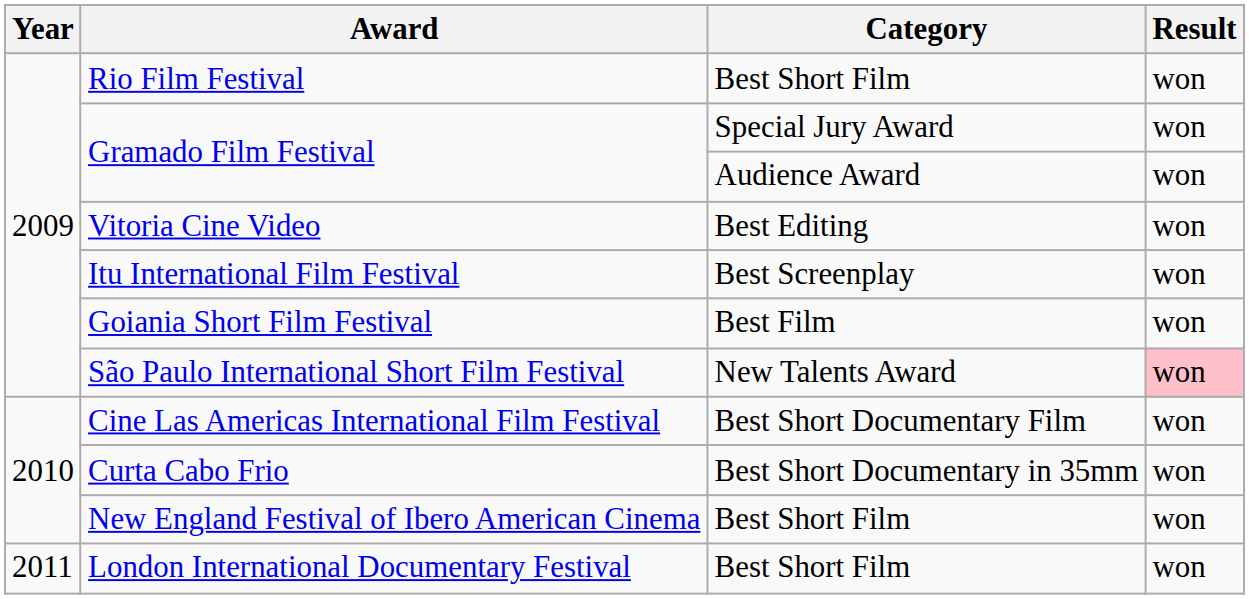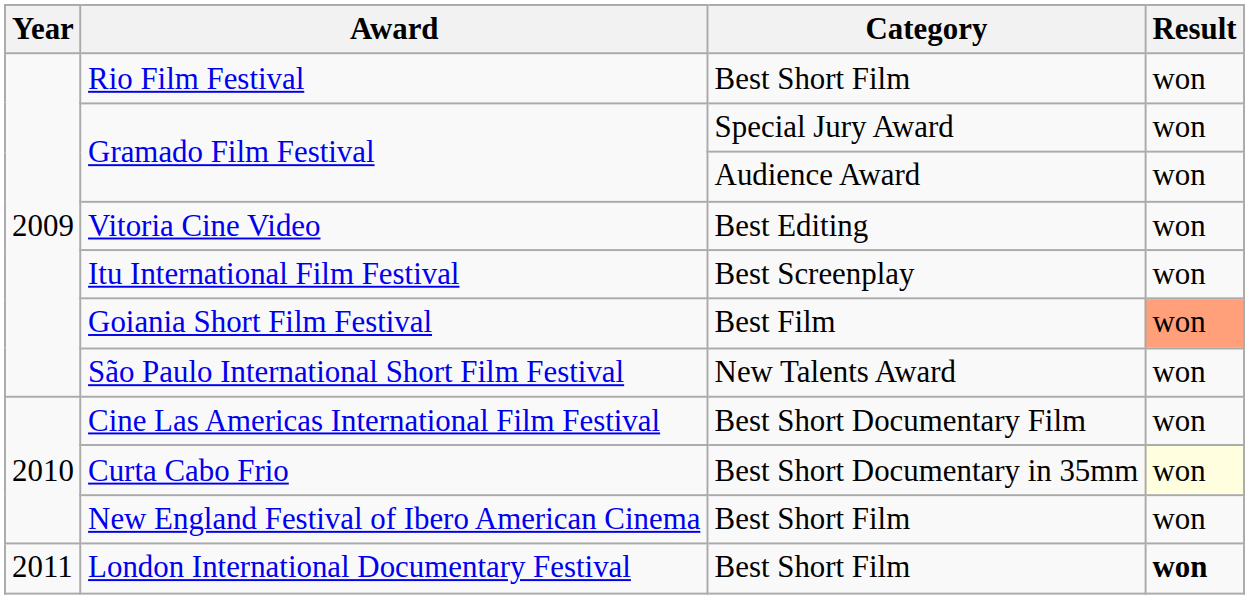(1179, 322) no background -> (1179, 322) lightsalmon background
(1179, 371) pink background -> (1179, 371) no background
(1179, 469) no background -> (1179, 469) lightyellow background
(1179, 567) normal -> (1180, 567) bold
